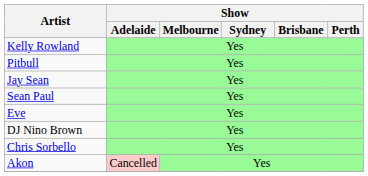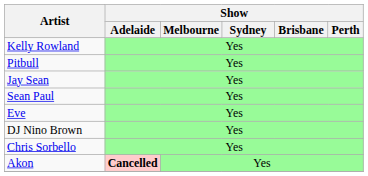(133, 163) normal -> (133, 163) bold
